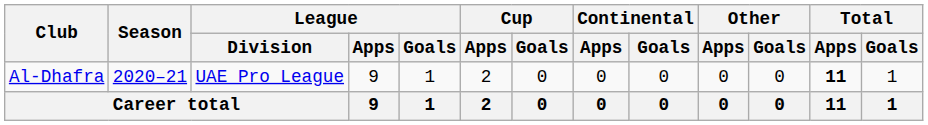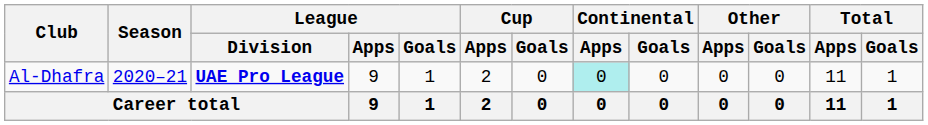(270, 77) normal -> (270, 77) bold
(601, 77) no background -> (601, 77) paleturquoise background
(836, 77) bold -> (836, 77) normal
